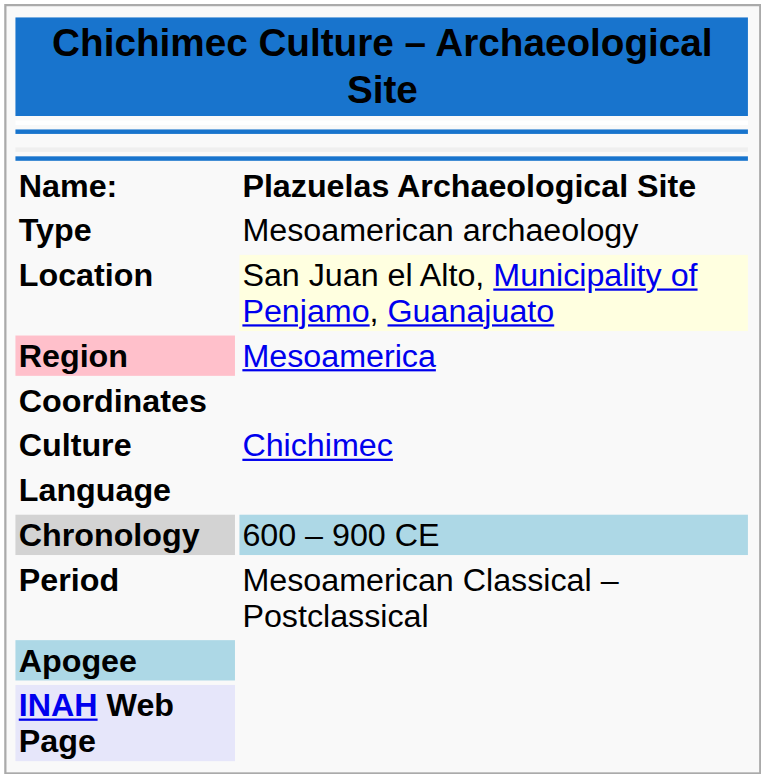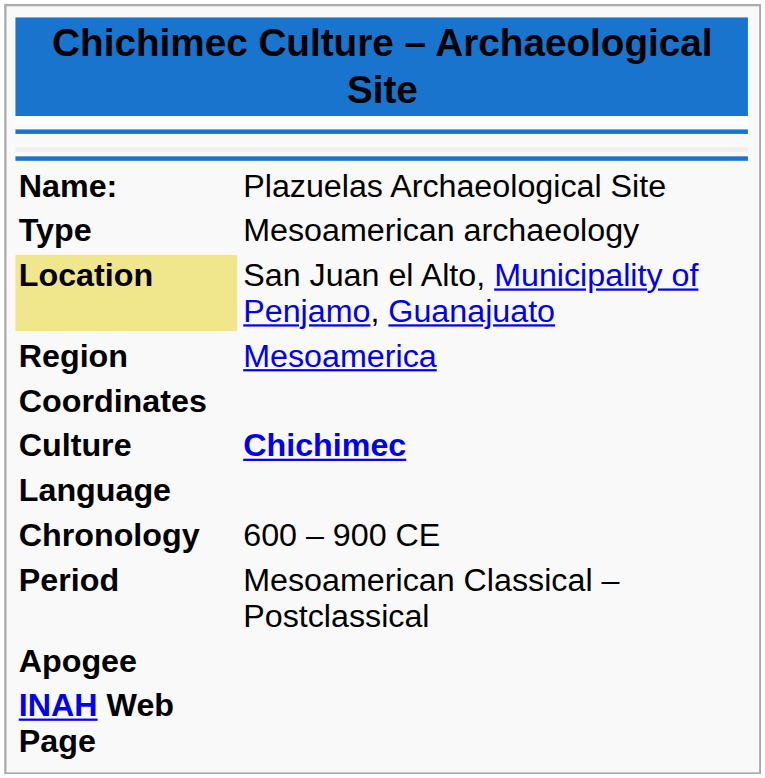(469, 185) bold -> (455, 185) normal
(86, 275) no background -> (86, 275) khaki background
(470, 293) lightyellow background -> (471, 293) no background
(73, 355) pink background -> (73, 355) no background
(318, 445) normal -> (325, 445) bold
(109, 535) lightgrey background -> (109, 535) no background
(341, 535) lightblue background -> (342, 535) no background
(78, 660) lightblue background -> (78, 660) no background
(96, 723) lavender background -> (96, 723) no background
